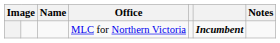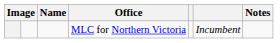(220, 29) bold -> (218, 29) normal
